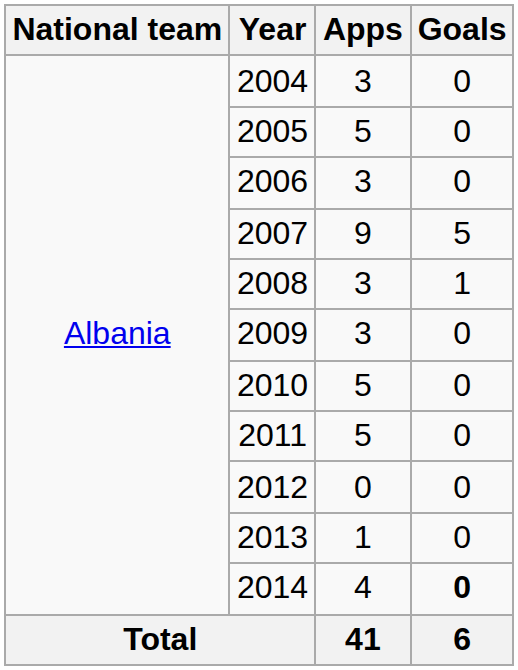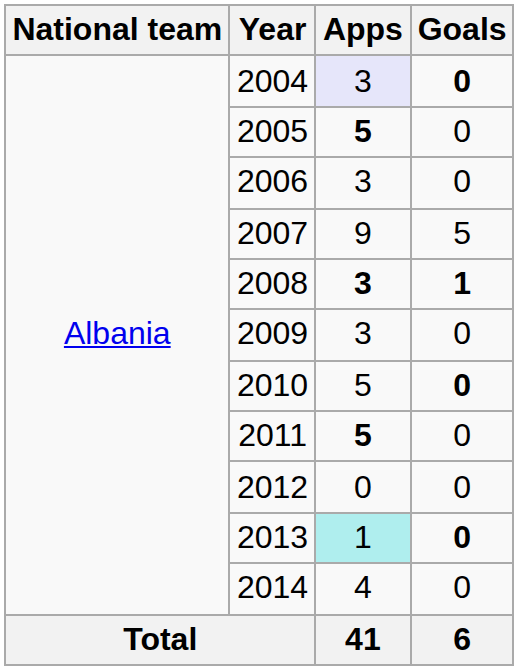(363, 80) no background -> (363, 80) lavender background
(462, 80) normal -> (462, 80) bold
(363, 131) normal -> (363, 131) bold
(363, 283) normal -> (363, 283) bold
(462, 283) normal -> (462, 283) bold
(462, 385) normal -> (462, 385) bold
(363, 435) normal -> (363, 435) bold
(363, 537) no background -> (363, 537) paleturquoise background
(462, 537) normal -> (462, 537) bold
(462, 588) bold -> (462, 588) normal
